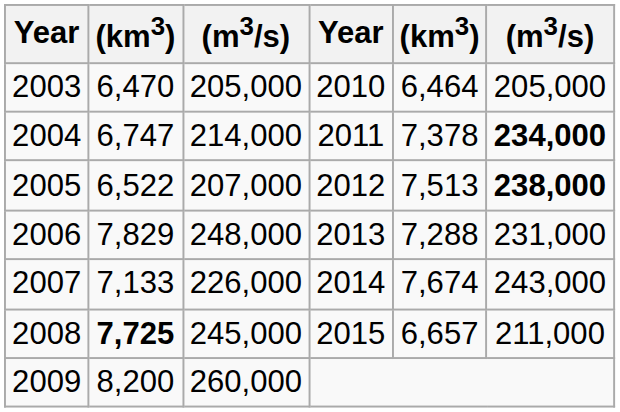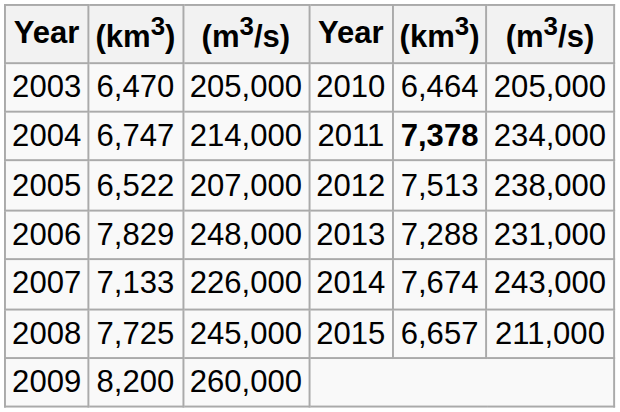(440, 135) normal -> (440, 135) bold
(550, 135) bold -> (550, 135) normal
(550, 185) bold -> (550, 185) normal
(135, 332) bold -> (135, 332) normal
